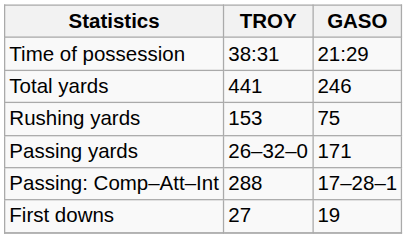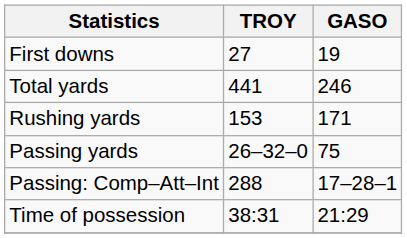rows swapped: (62, 216) <-> (97, 53)
(329, 118) 75 -> (335, 118) 171
(335, 151) 171 -> (329, 151) 75
